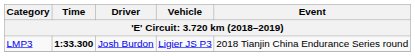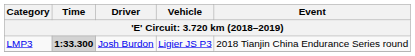(74, 43) no background -> (74, 43) lightgrey background
